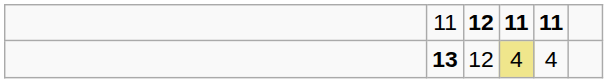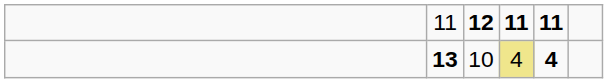(481, 58) 12 -> (481, 58) 10
(551, 58) normal -> (551, 58) bold
